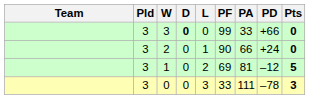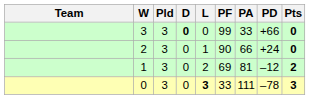columns swapped: (145, 13) <-> (166, 13)
(293, 67) 5 -> (293, 67) 2
(205, 85) normal -> (205, 85) bold
